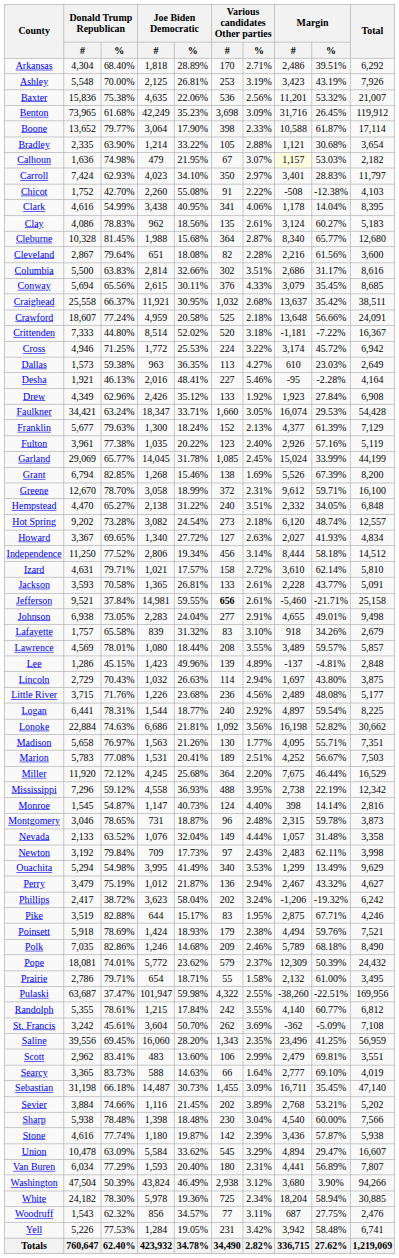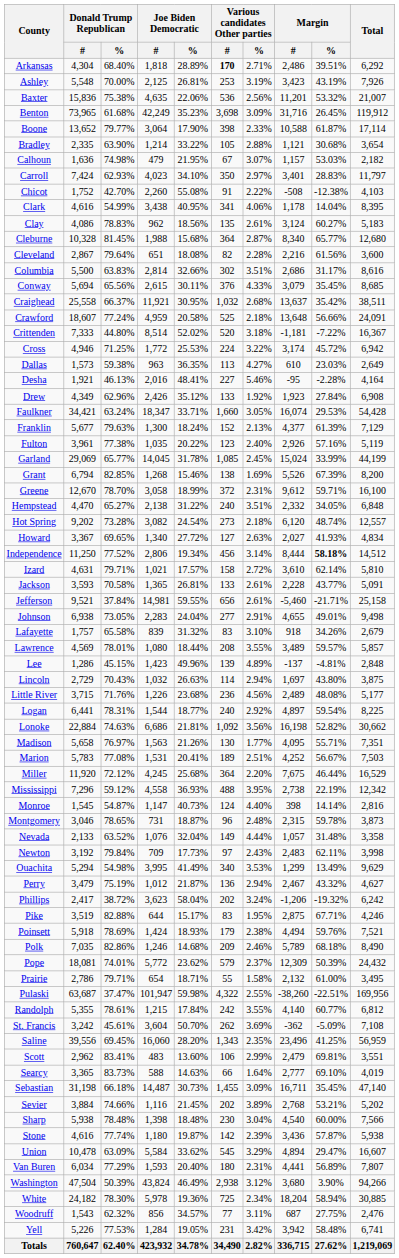(227, 66) normal -> (227, 66) bold
(293, 160) lightyellow background -> (293, 160) no background
(331, 553) normal -> (331, 553) bold
(227, 601) bold -> (227, 601) normal
